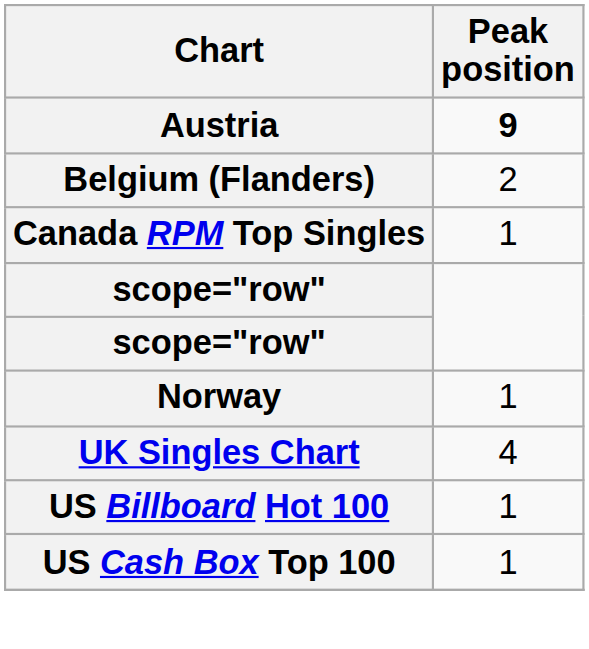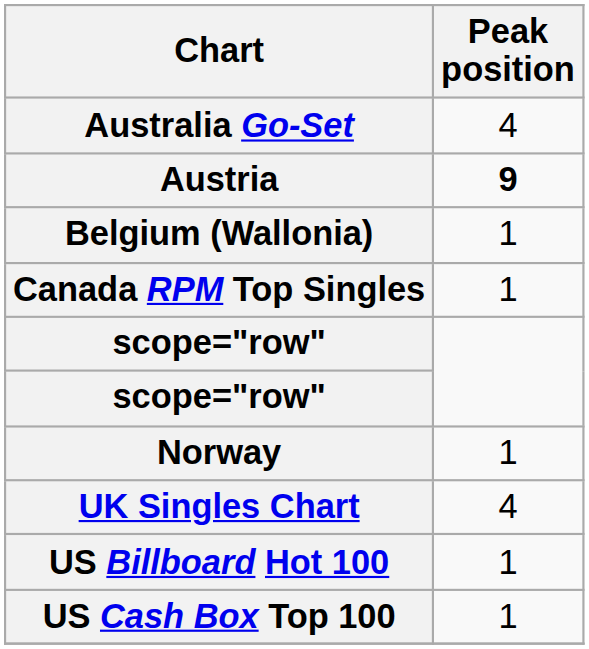+ row: (219, 125)
- row: (219, 179)
+ row: (219, 234)
